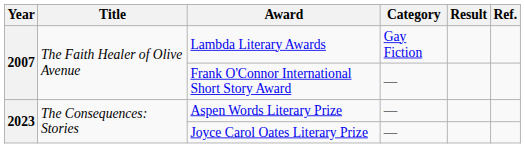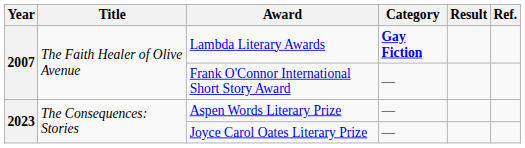(403, 44) normal -> (402, 44) bold
